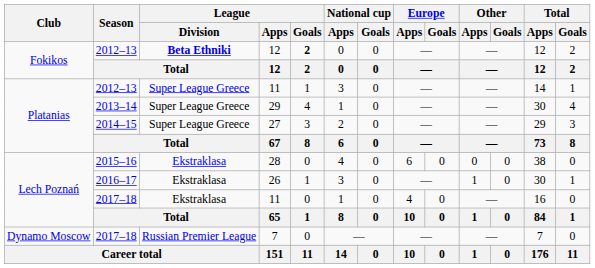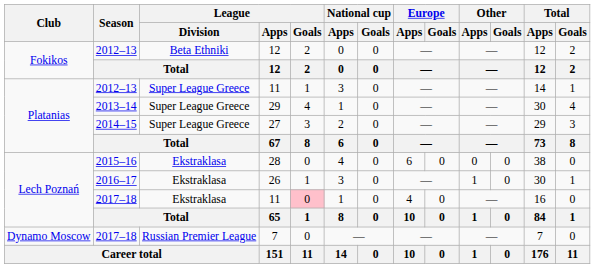(199, 50) bold -> (199, 50) normal
(307, 50) bold -> (307, 50) normal
(307, 198) no background -> (307, 198) pink background
